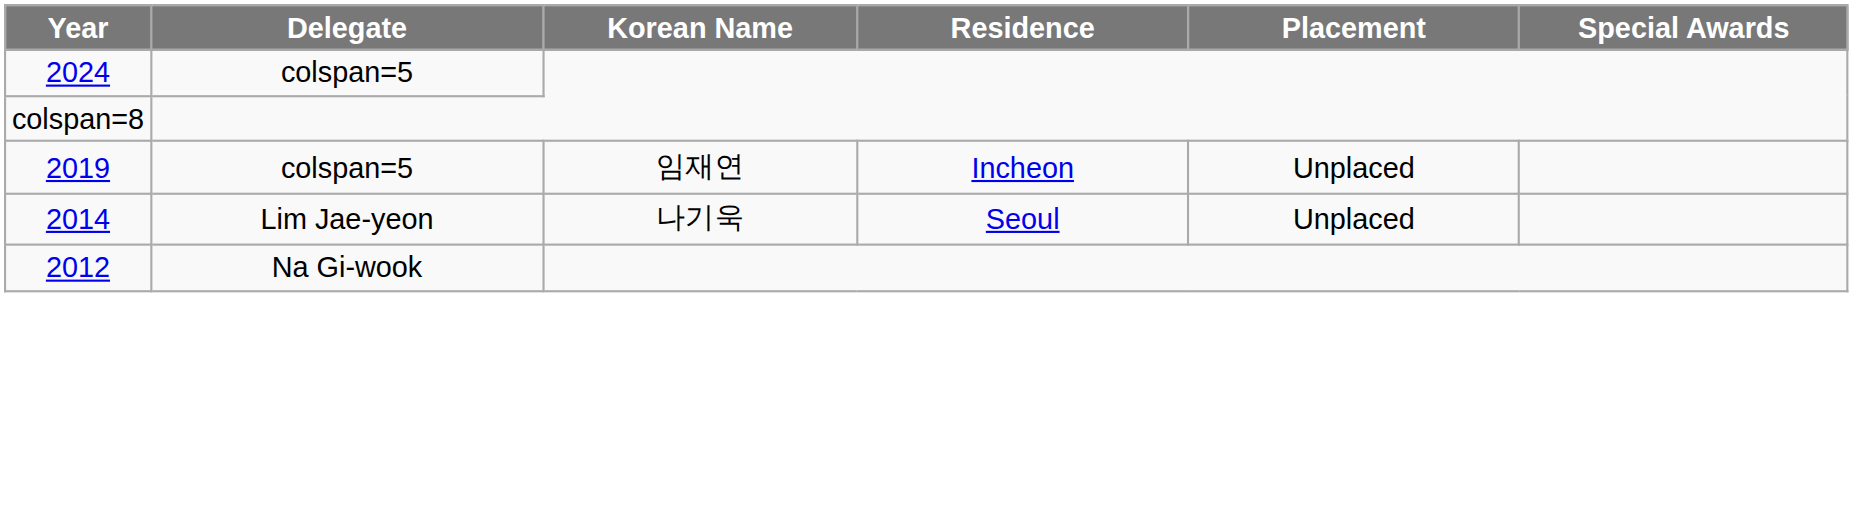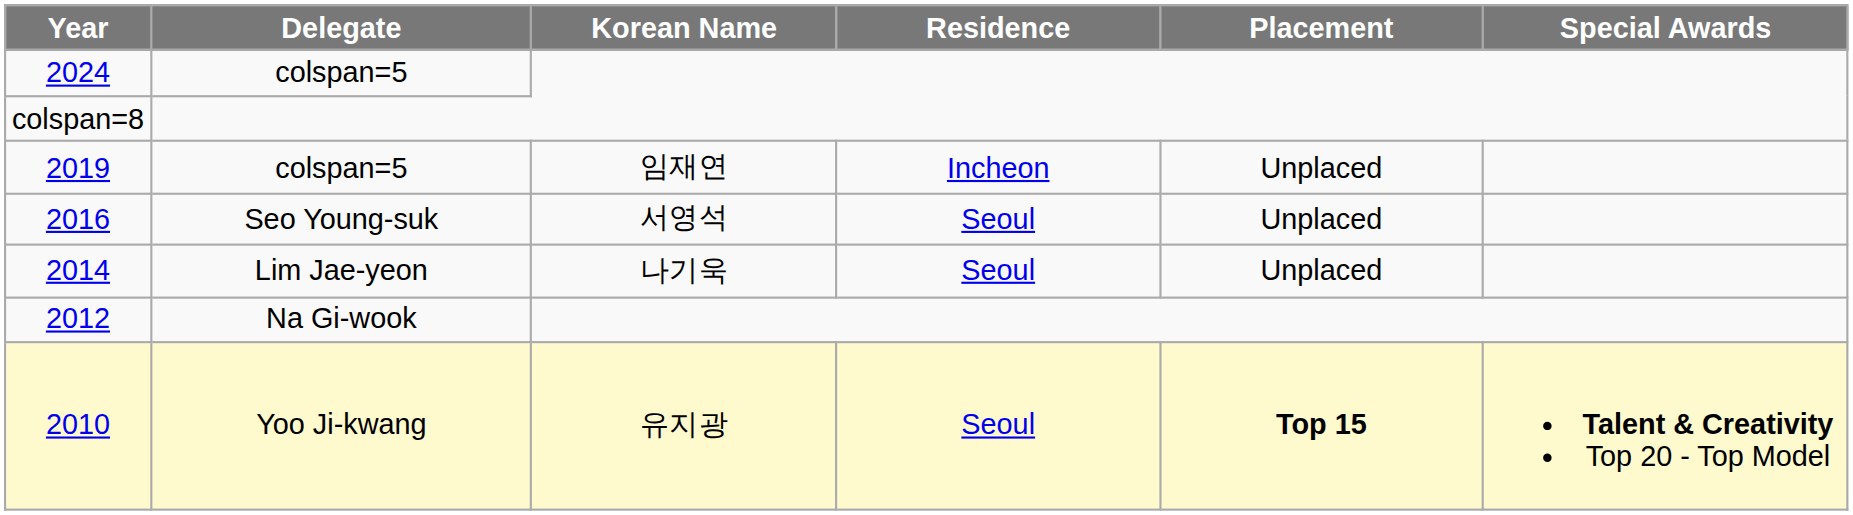+ row: (78, 219)
+ row: (78, 425)
